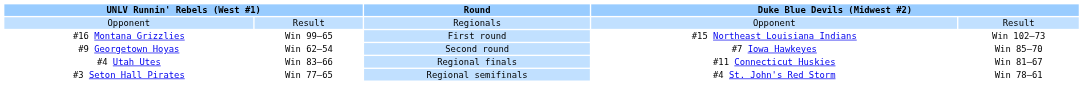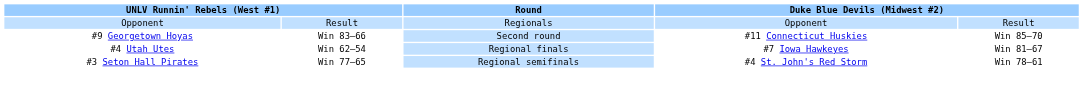- row: (129, 36)
(309, 49) Win 62–54 -> (342, 36) Win 83–66
(774, 49) #7 Iowa Hawkeyes -> (806, 36) #11 Connecticut Huskies
(309, 62) Win 83–66 -> (342, 49) Win 62–54
(774, 62) #11 Connecticut Huskies -> (806, 49) #7 Iowa Hawkeyes
